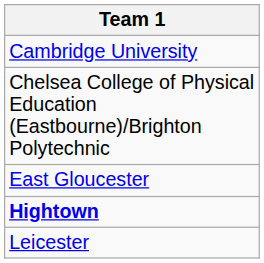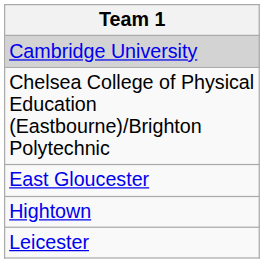(103, 51) no background -> (103, 51) lightgrey background
(54, 211) bold -> (50, 211) normal
